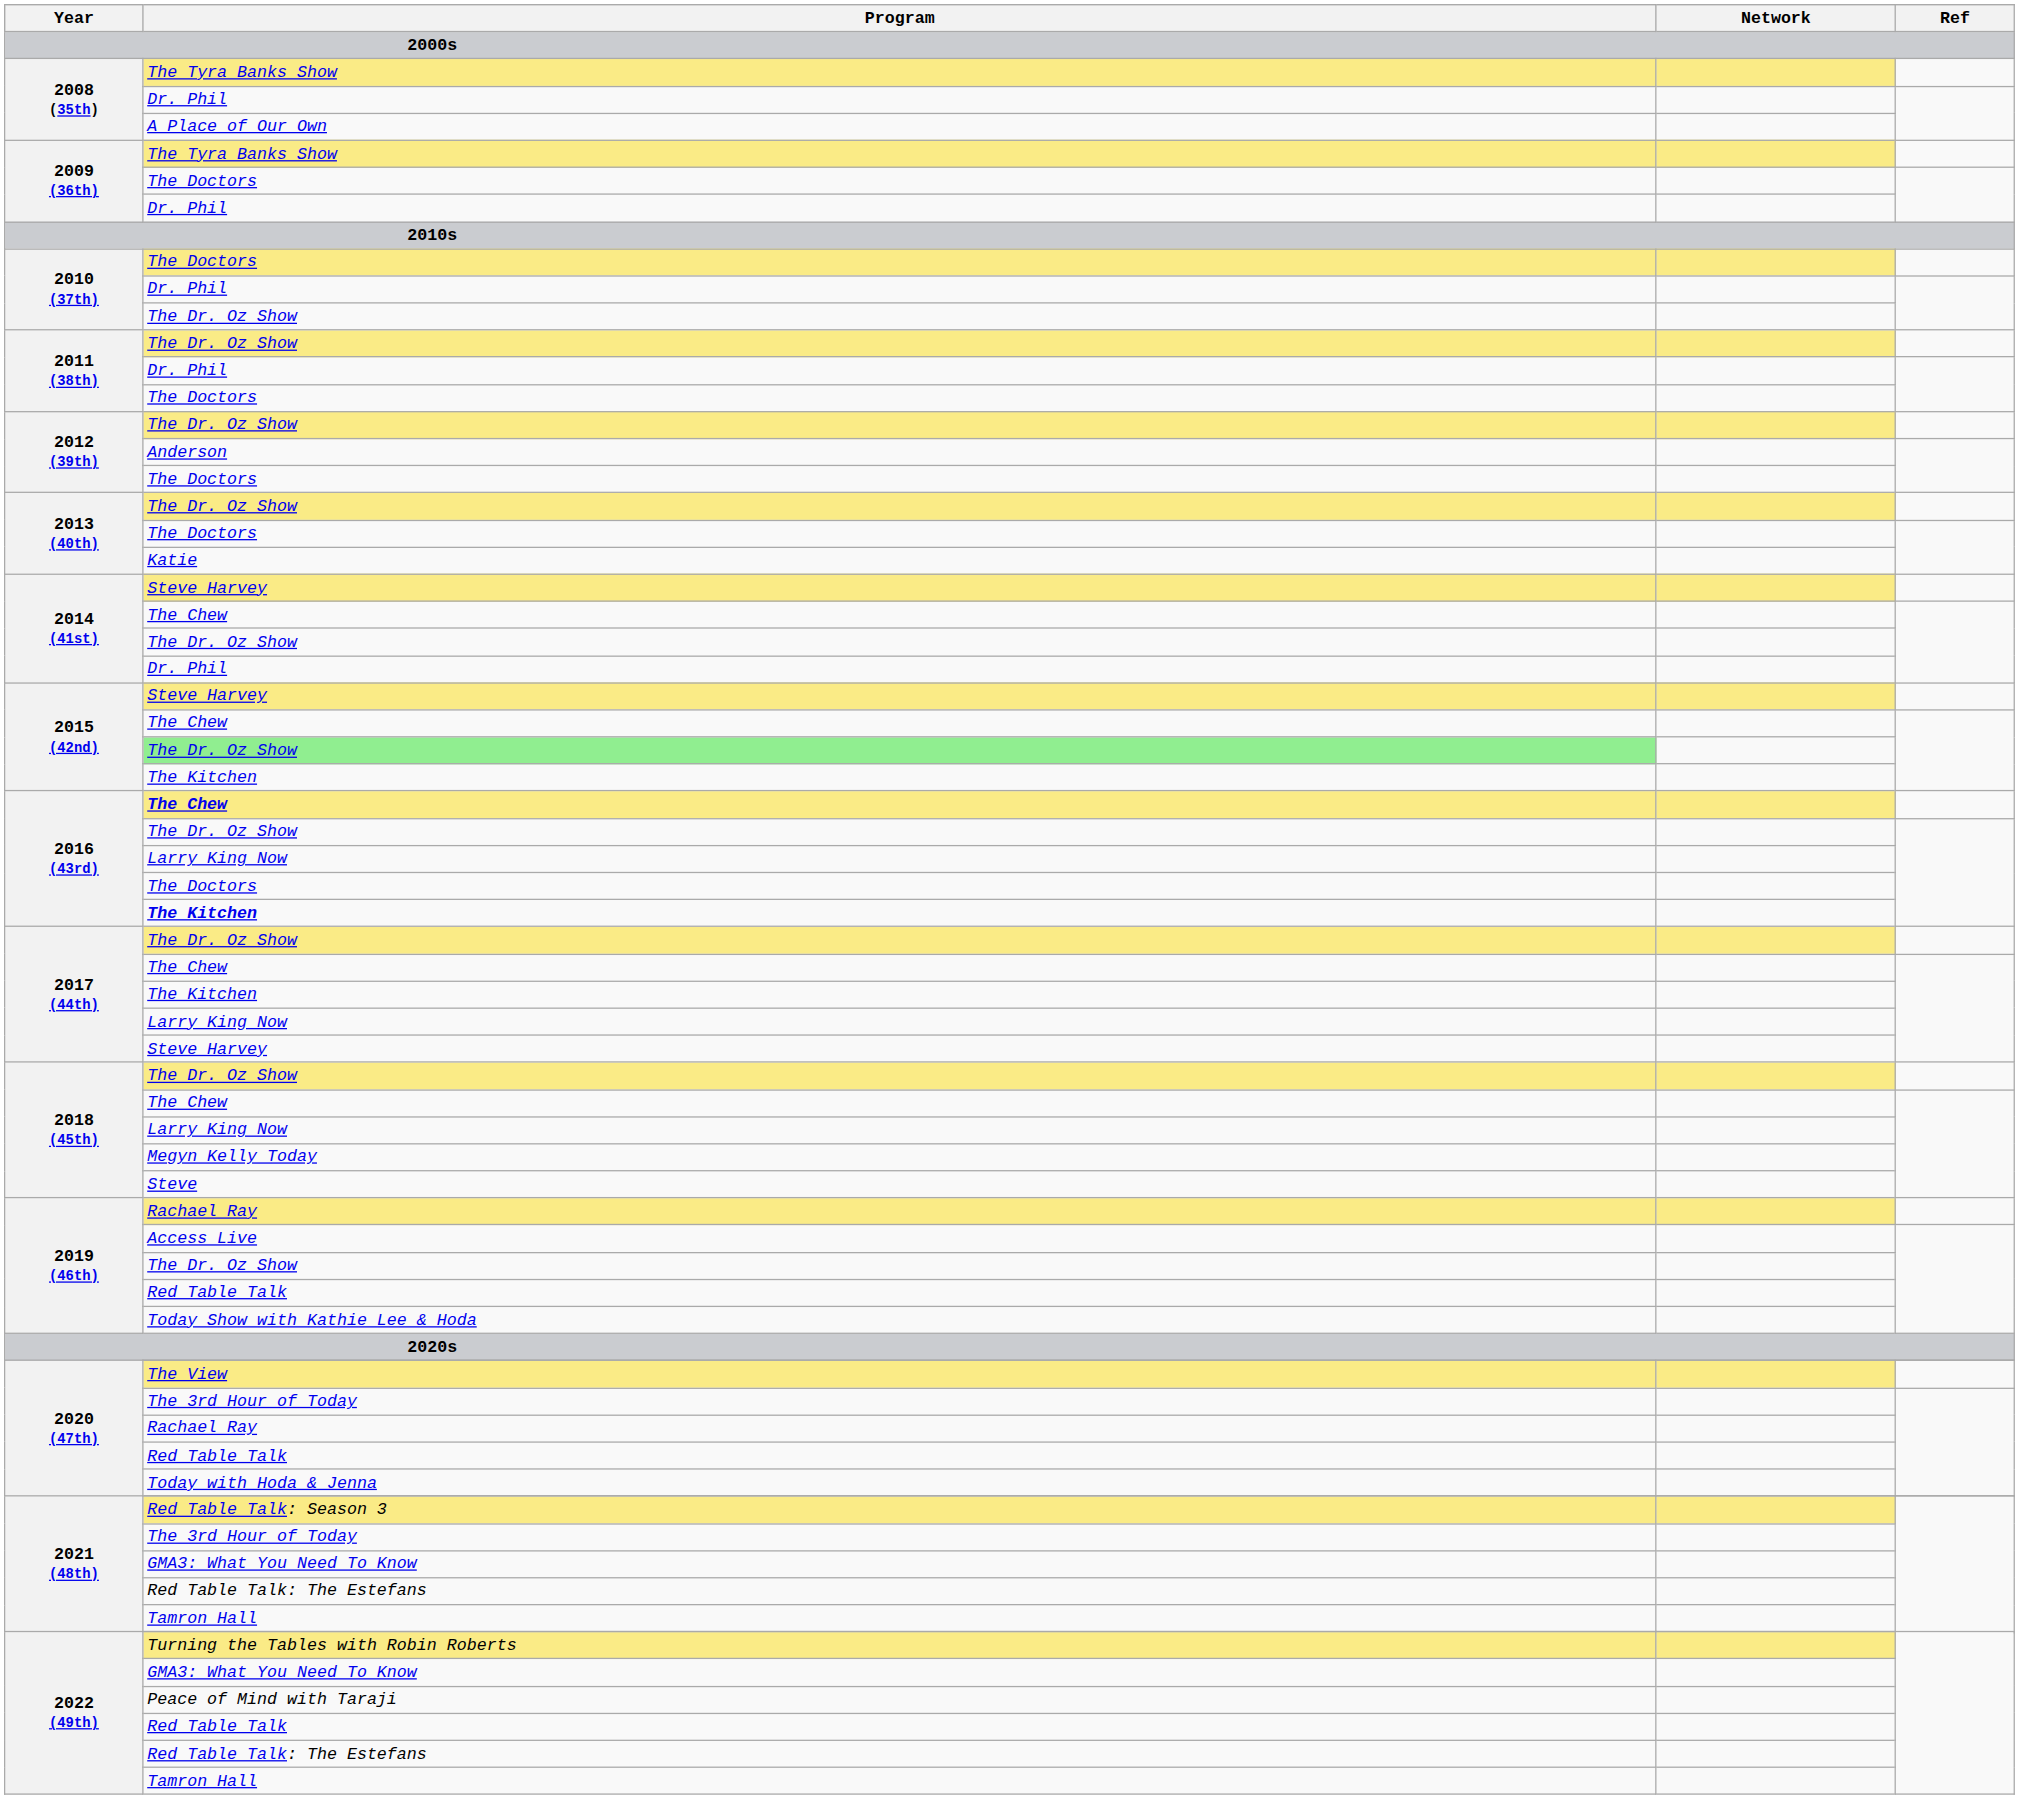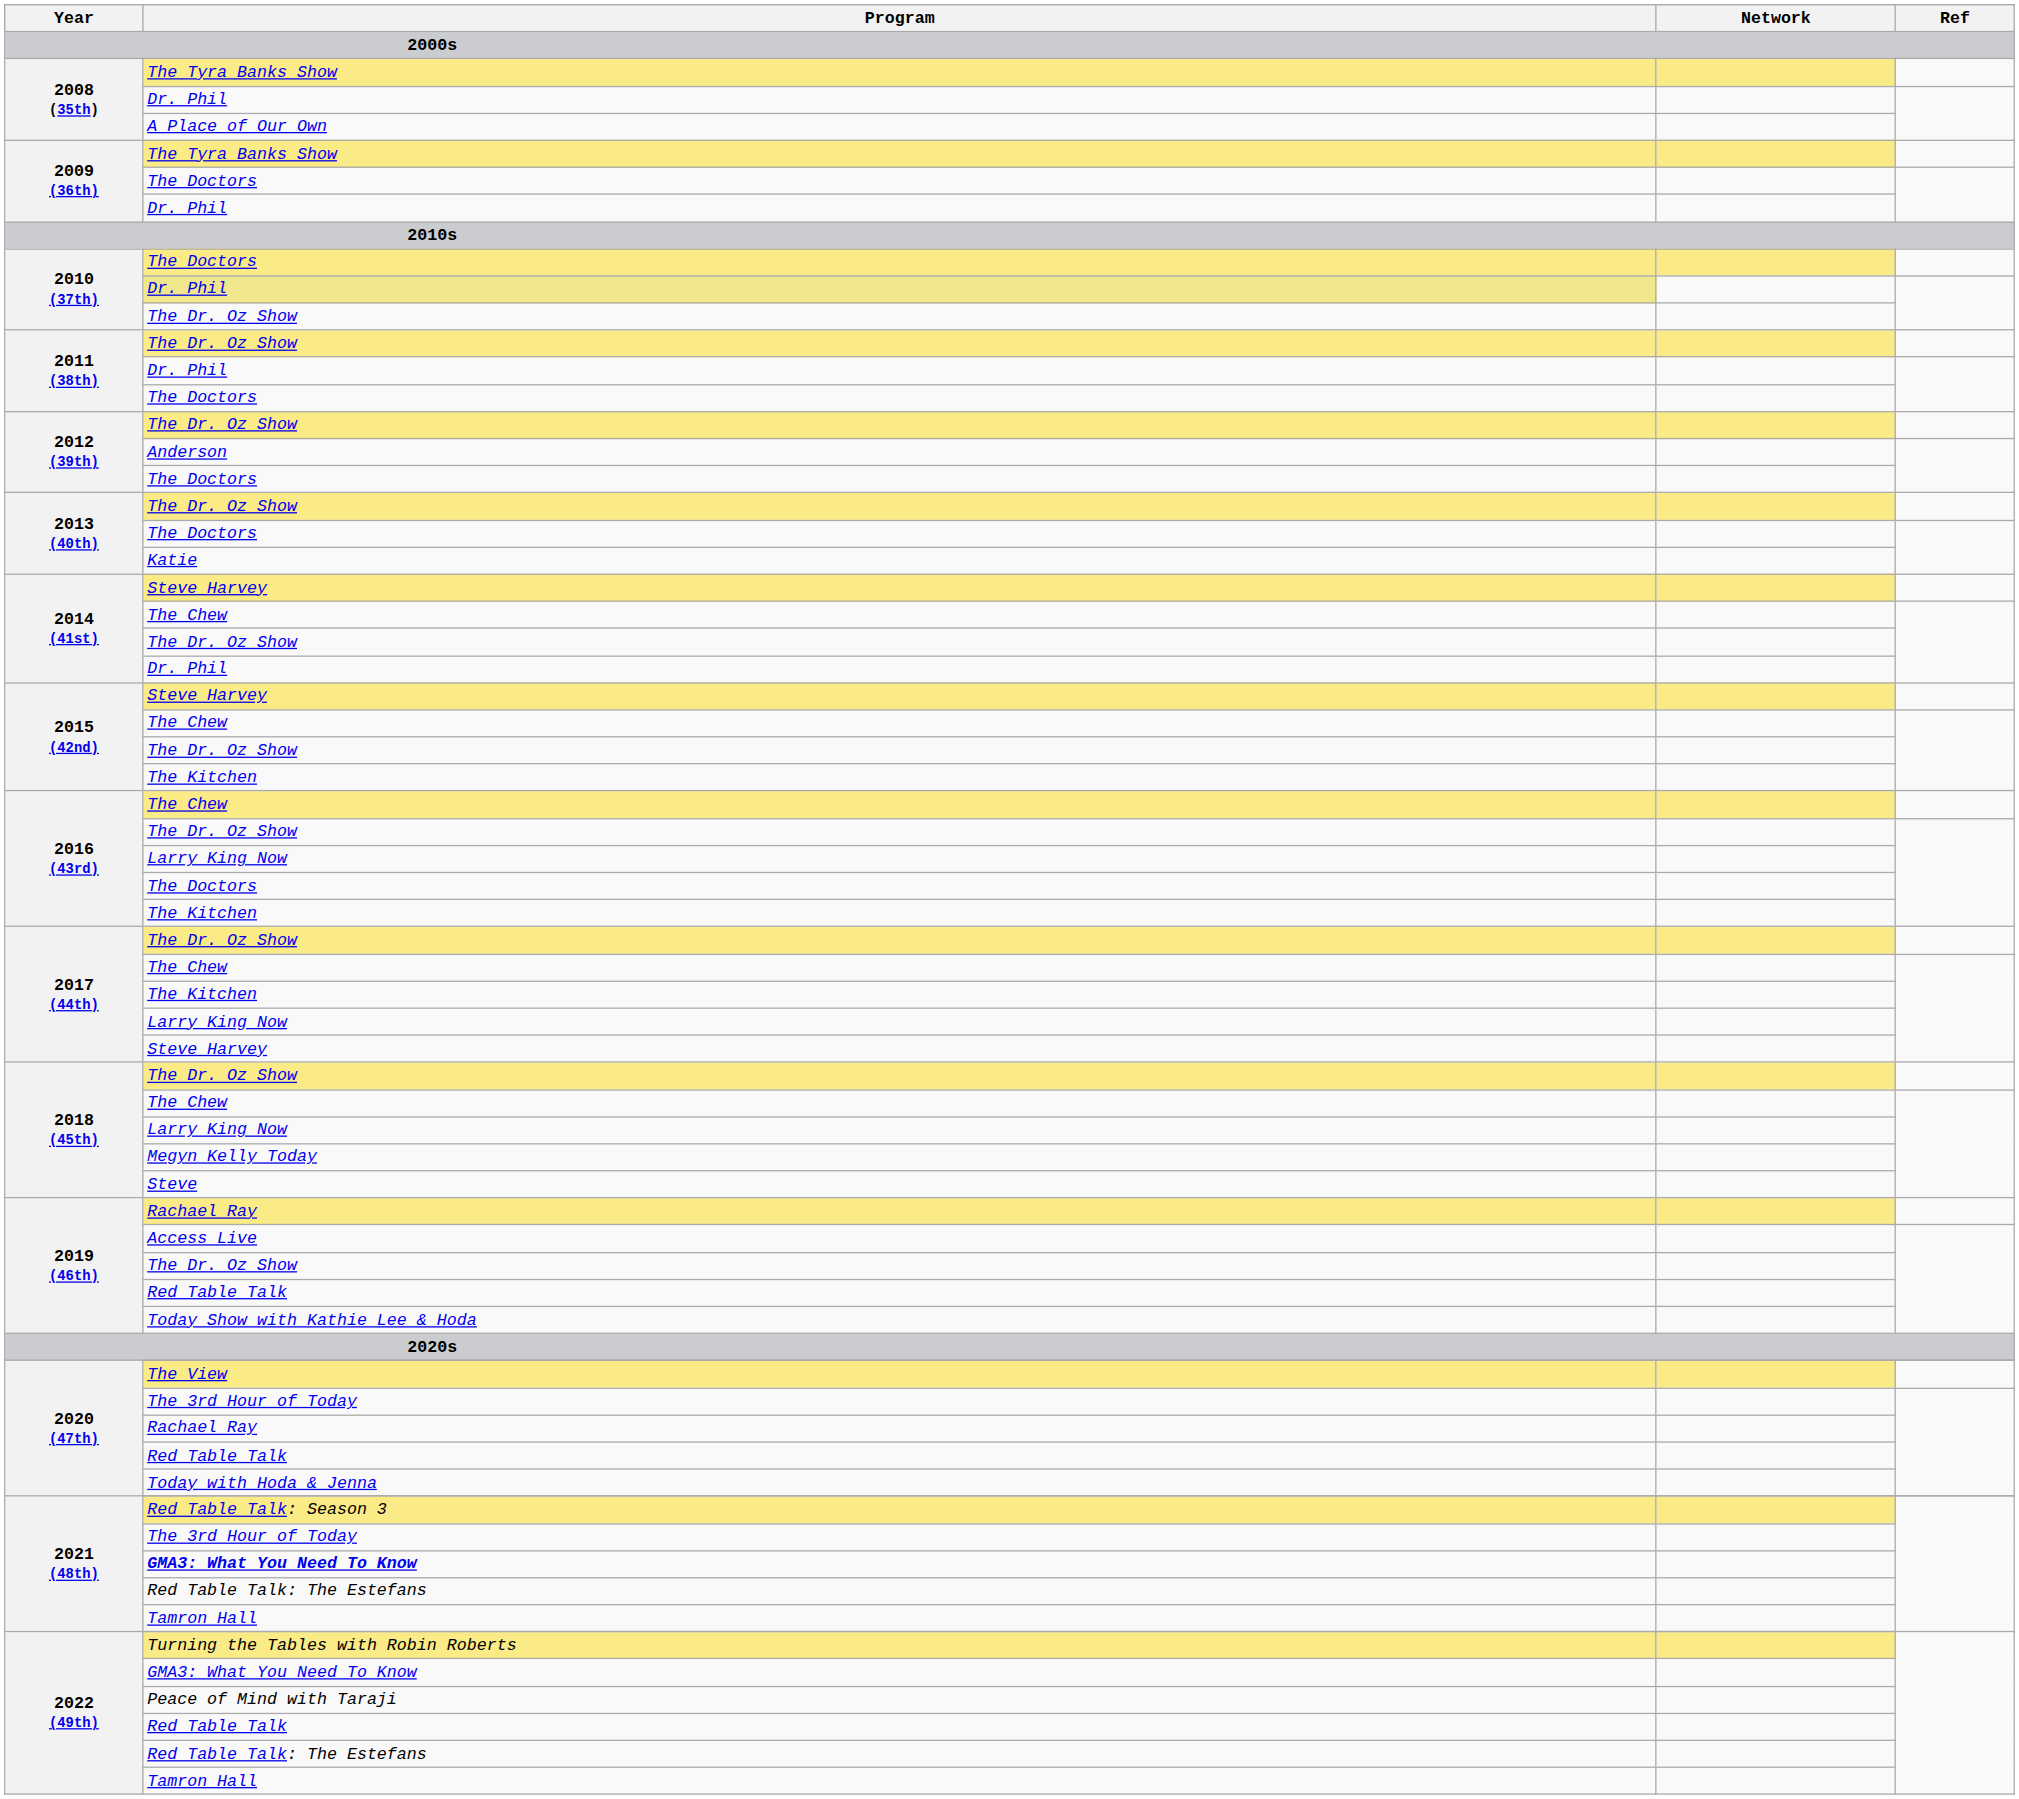(187, 289) no background -> (187, 289) khaki background
(222, 750) lightgreen background -> (222, 750) no background
(187, 805) bold -> (187, 805) normal
(202, 913) bold -> (202, 913) normal
(282, 1564) normal -> (282, 1564) bold
